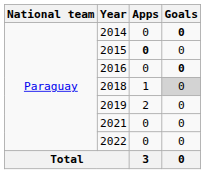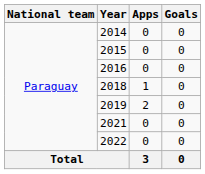(181, 32) bold -> (181, 32) normal
(146, 50) bold -> (146, 50) normal
(181, 68) bold -> (181, 68) normal
(181, 86) lightgrey background -> (181, 86) no background
